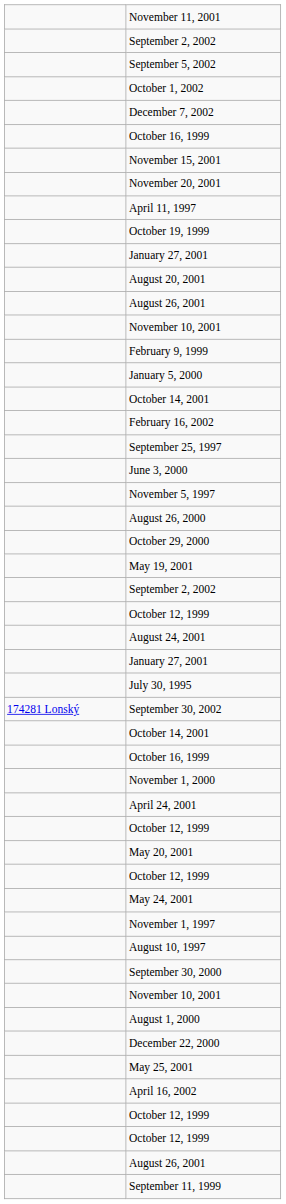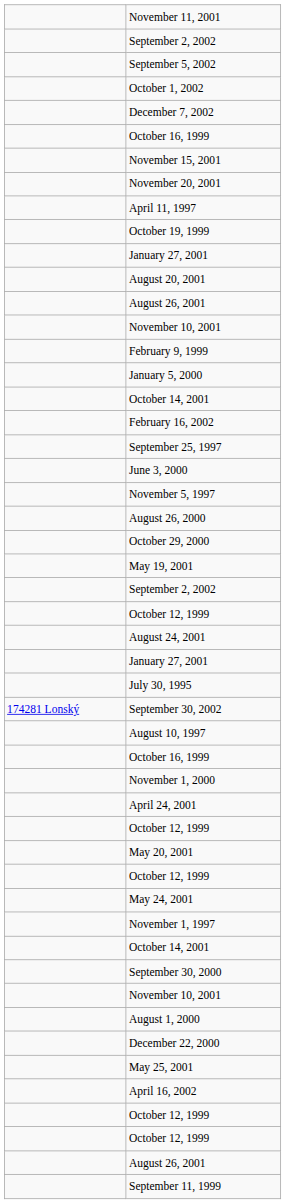(169, 733) October 14, 2001 -> (167, 733) August 10, 1997
(167, 947) August 10, 1997 -> (169, 947) October 14, 2001
